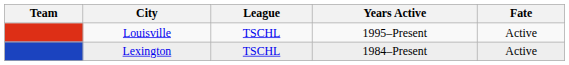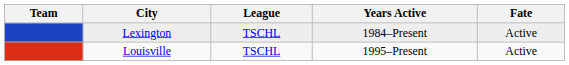rows swapped: (147, 51) <-> (147, 32)
